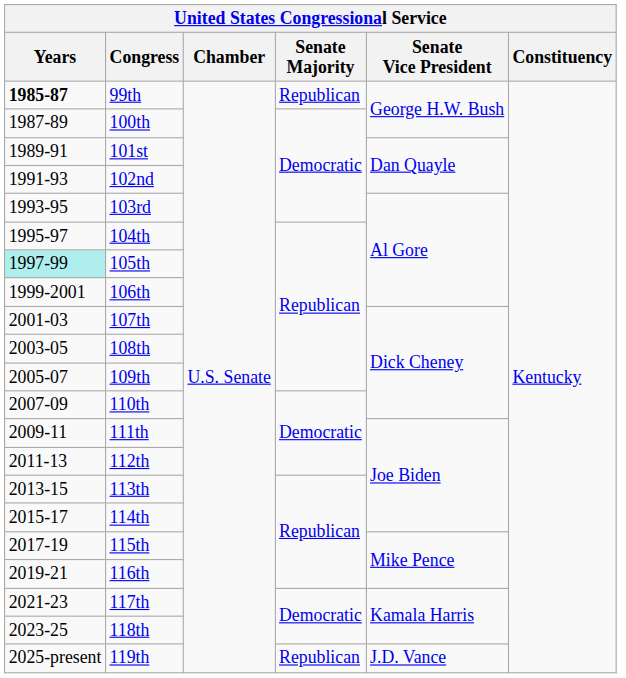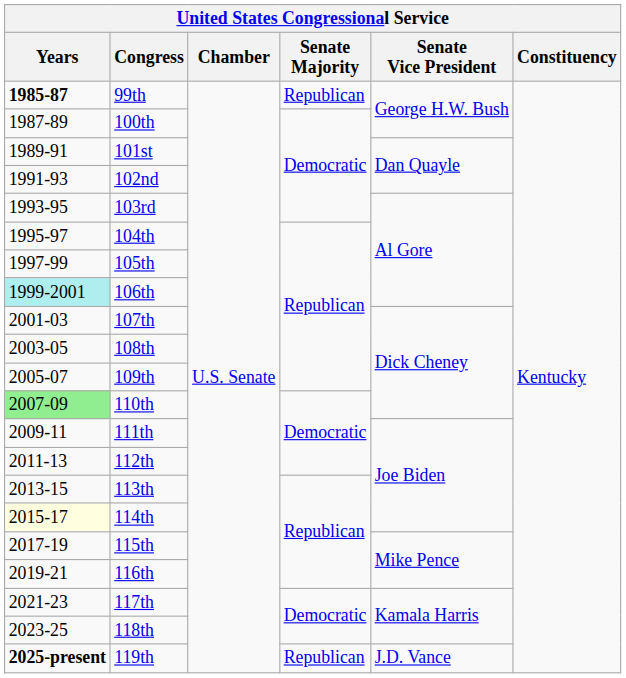(38, 263) paleturquoise background -> (38, 263) no background
(47, 292) no background -> (47, 292) paleturquoise background
(38, 404) no background -> (38, 404) lightgreen background
(38, 517) no background -> (38, 517) lightyellow background
(55, 658) normal -> (57, 658) bold
